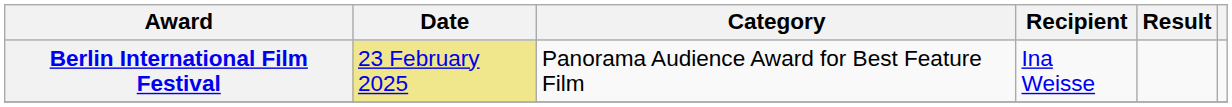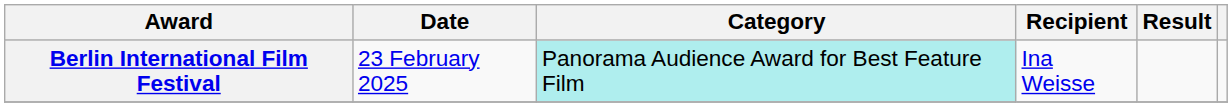(419, 70) khaki background -> (419, 70) no background
(762, 70) no background -> (762, 70) paleturquoise background
